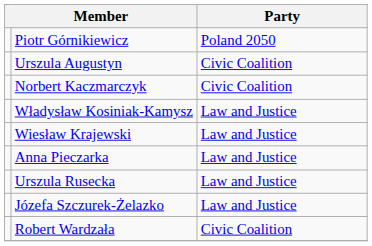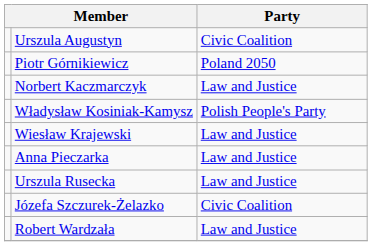rows swapped: (68, 63) <-> (72, 39)
(246, 87) Civic Coalition -> (249, 87) Law and Justice
(249, 110) Law and Justice -> (263, 110) Polish People's Party
(249, 205) Law and Justice -> (246, 205) Civic Coalition
(246, 228) Civic Coalition -> (249, 228) Law and Justice
